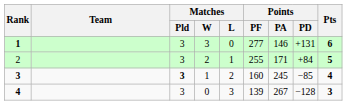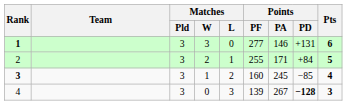(182, 76) bold -> (182, 76) normal
(18, 92) bold -> (18, 92) normal
(305, 92) normal -> (305, 92) bold
